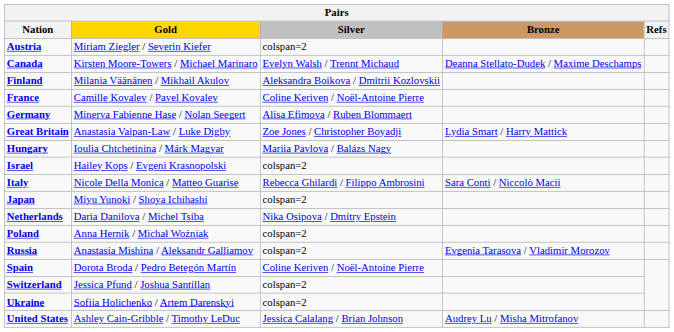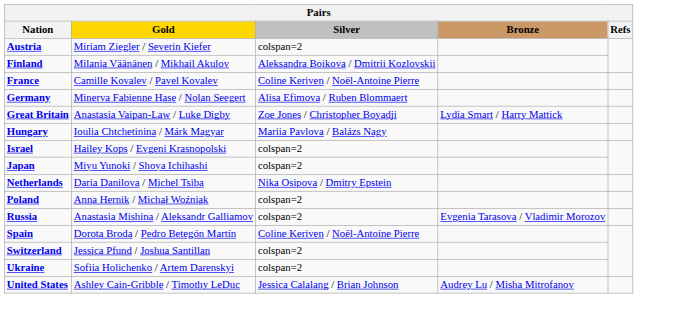- row: (25, 64)
- row: (18, 183)
